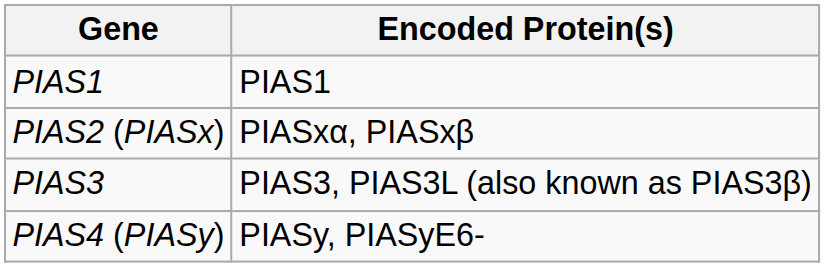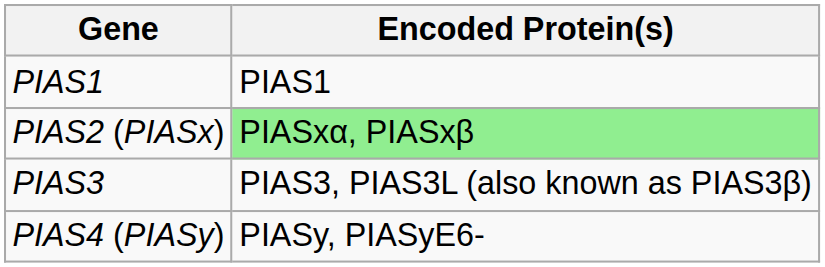(357, 132) no background -> (357, 132) lightgreen background
